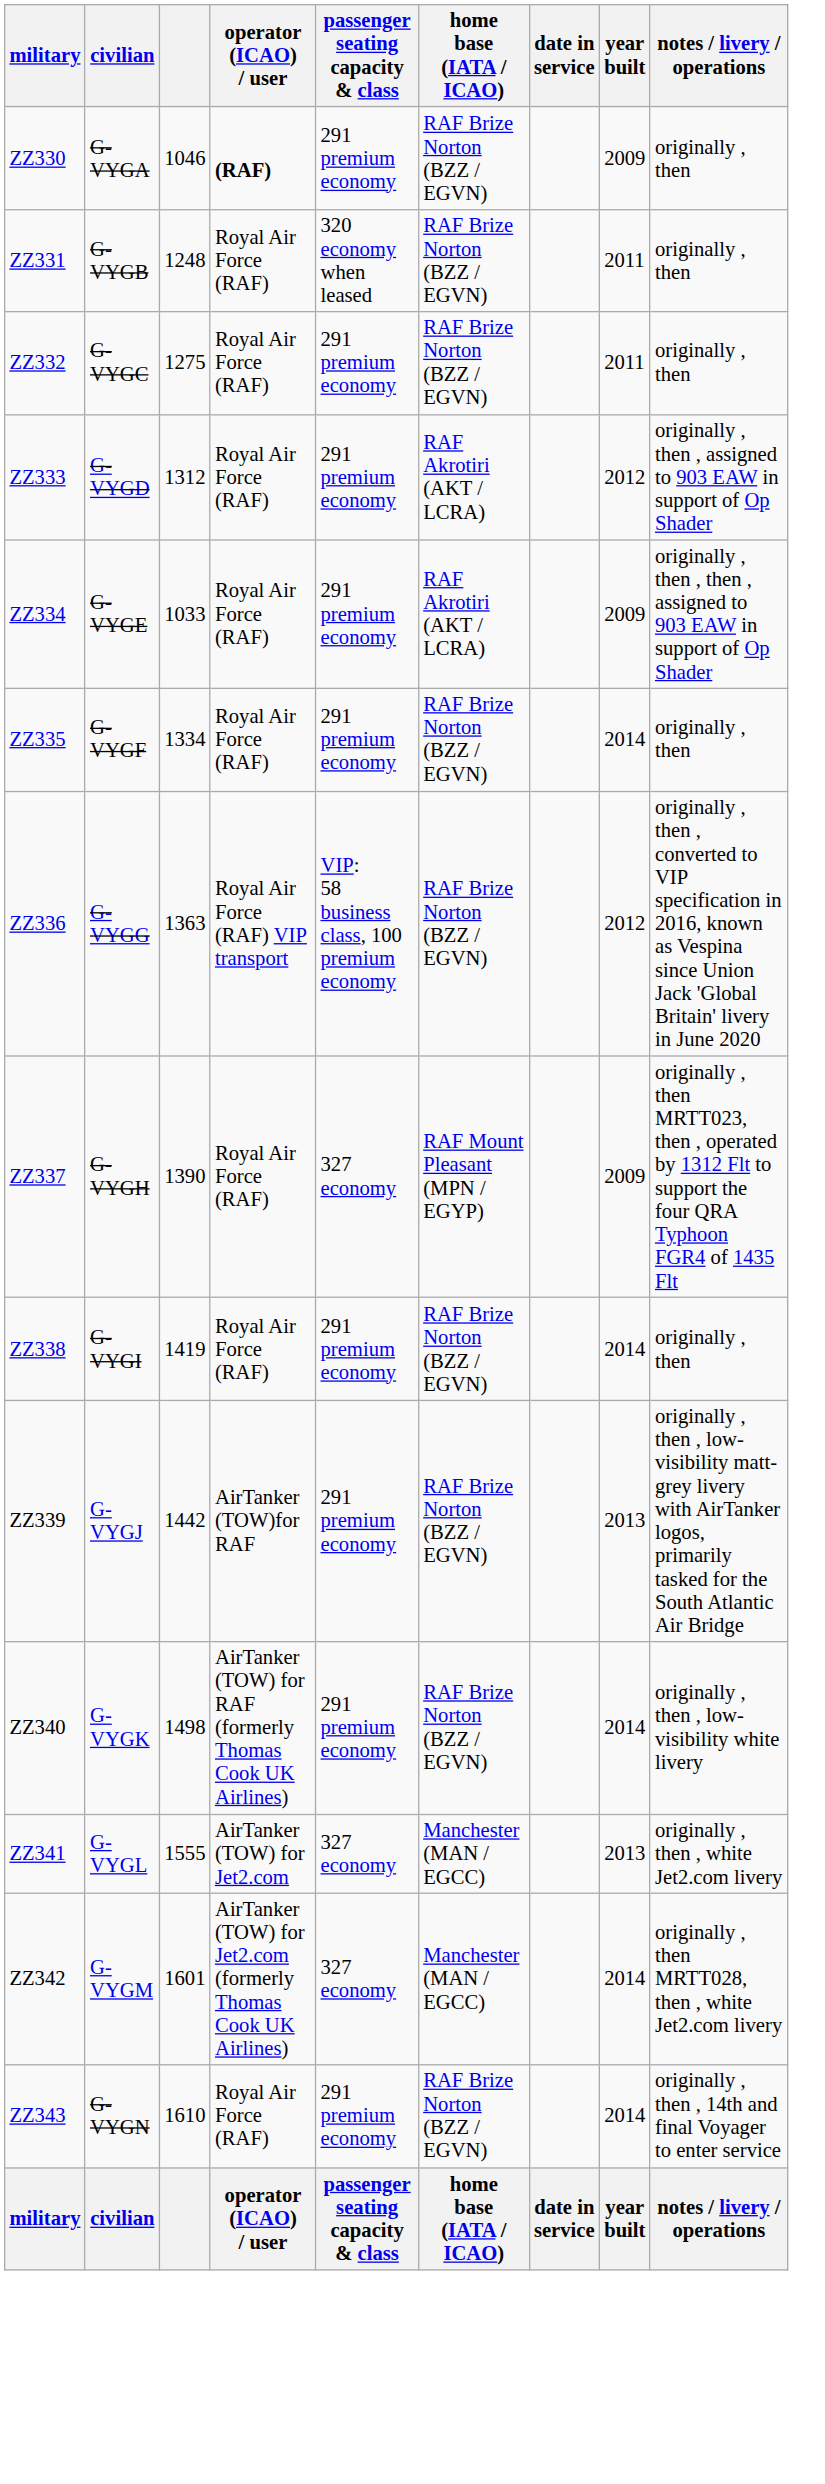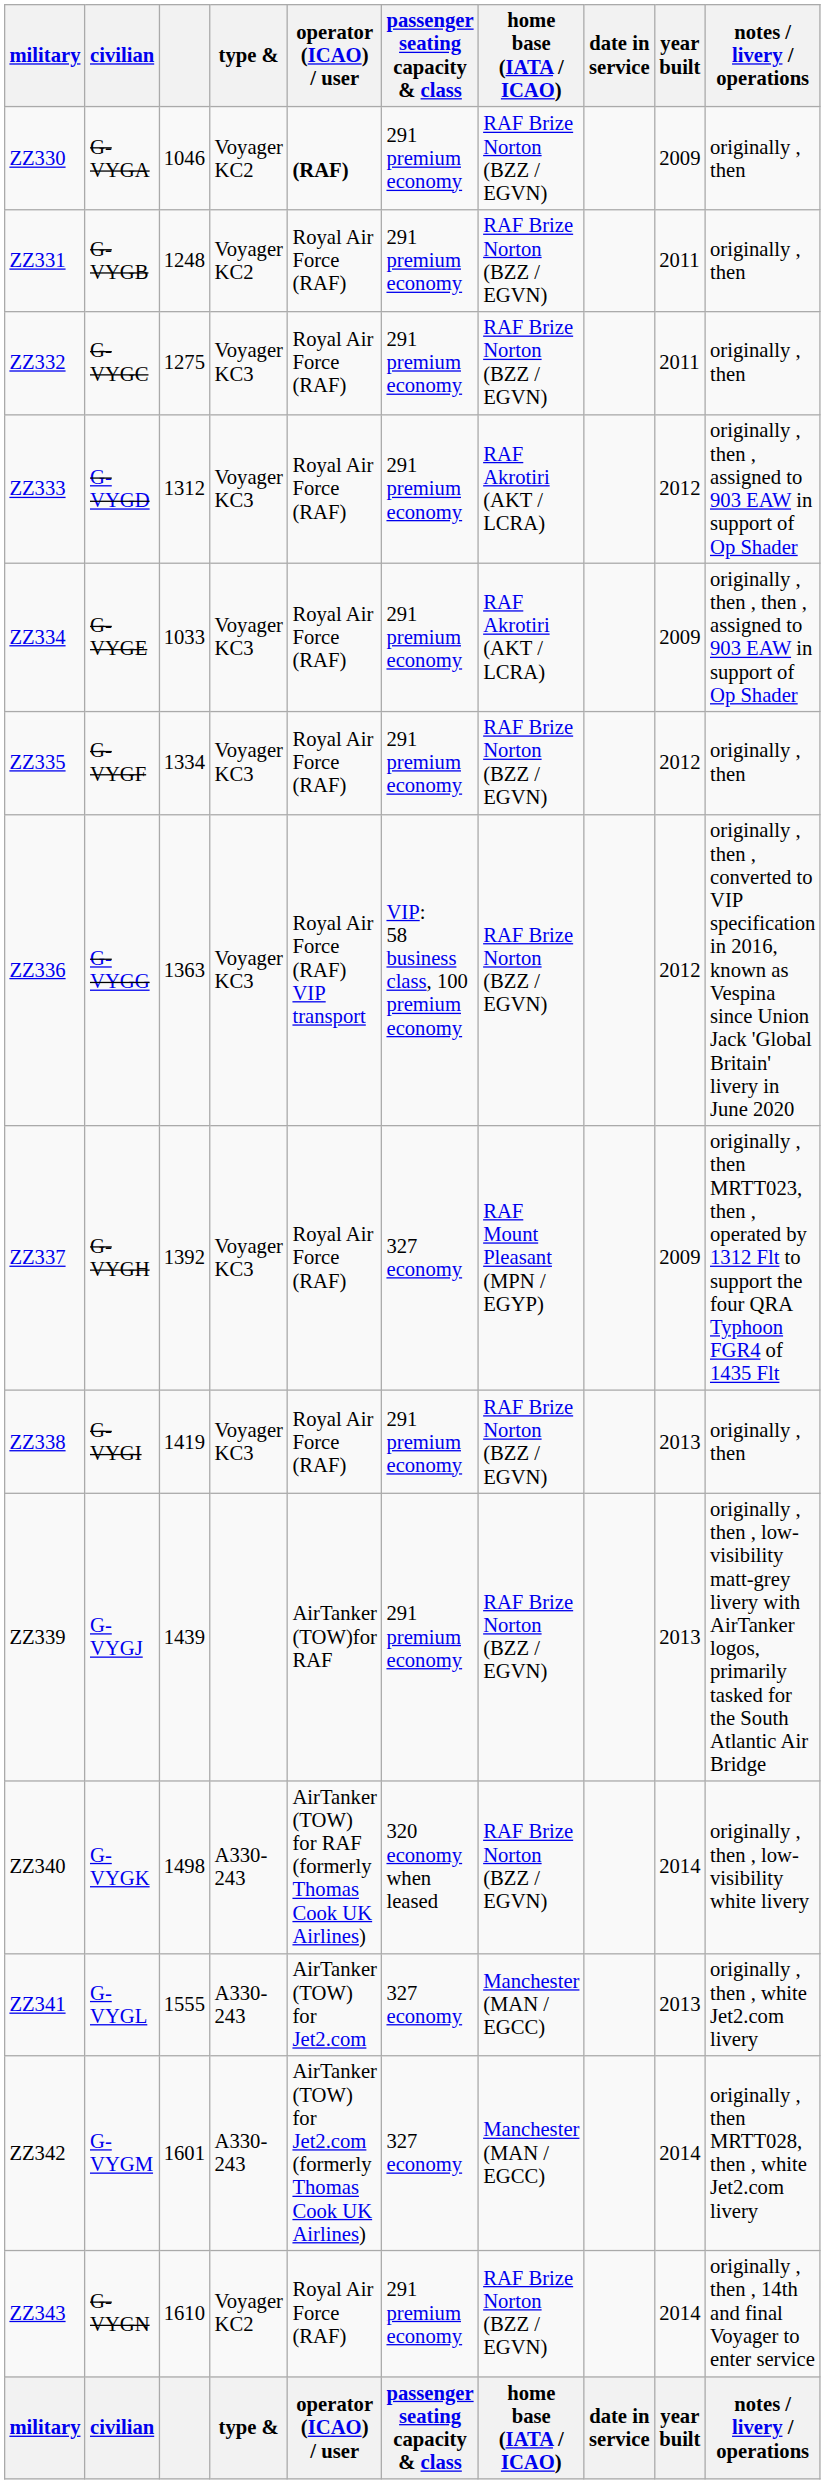+ column: (249, 55)
(358, 260) 320 economy when leased -> (424, 260) 291 premium economy
(625, 739) 2014 -> (680, 762) 2012
(185, 1176) 1390 -> (184, 1257) 1392
(625, 1348) 2014 -> (680, 1441) 2013
(185, 1520) 1442 -> (184, 1636) 1439
(358, 1727) 291 premium economy -> (424, 1867) 320 economy when leased
